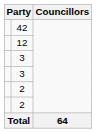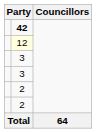(22, 27) normal -> (22, 27) bold
(22, 43) no background -> (22, 43) lightyellow background
